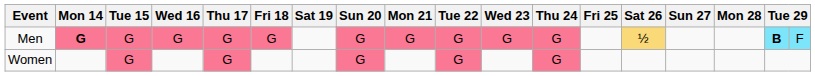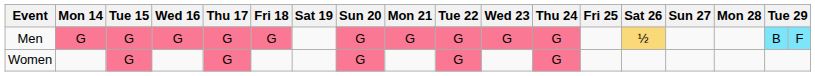(81, 38) bold -> (81, 38) normal
(777, 38) bold -> (776, 38) normal
